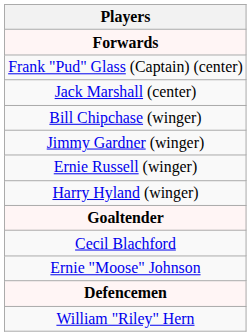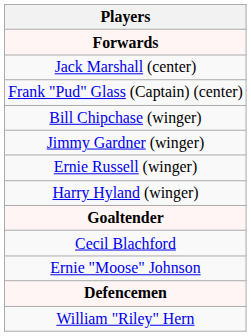(125, 67) Frank "Pud" Glass (Captain) (center) -> (125, 67) Jack Marshall (center)
(125, 92) Jack Marshall (center) -> (125, 92) Frank "Pud" Glass (Captain) (center)
